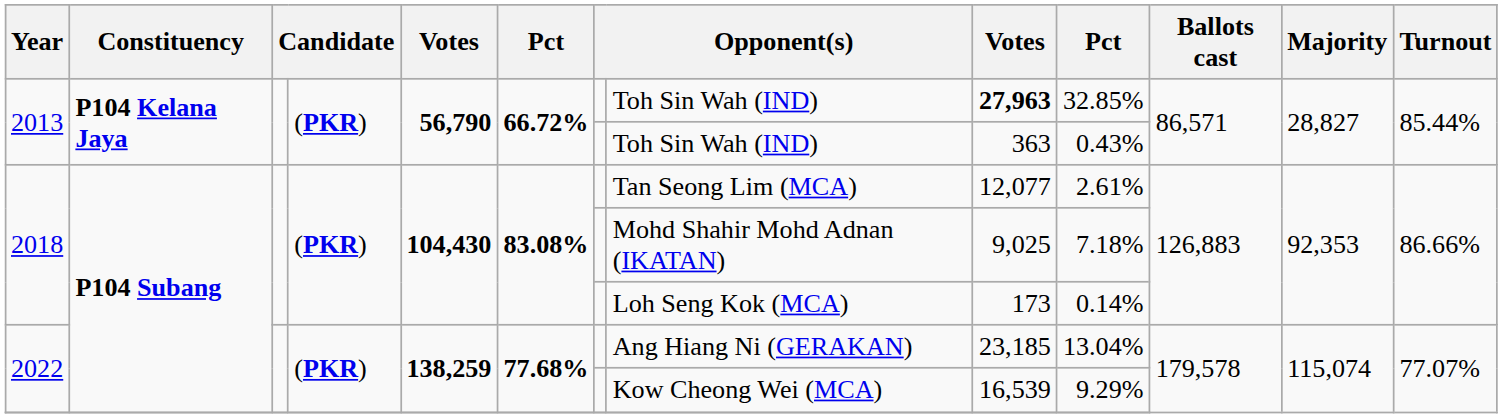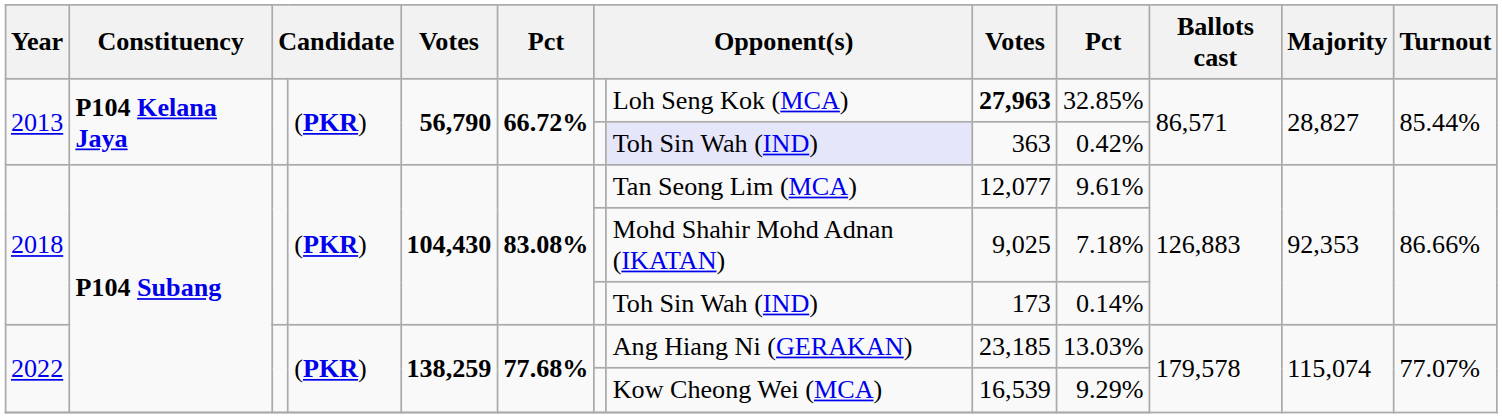(715, 100) Toh Sin Wah (IND) -> (731, 100) Loh Seng Kok (MCA)
(715, 143) no background -> (715, 143) lavender background
(1110, 143) 0.43% -> (1110, 143) 0.42%
(1110, 186) 2.61% -> (1110, 186) 9.61%
(731, 303) Loh Seng Kok (MCA) -> (715, 303) Toh Sin Wah (IND)
(1103, 346) 13.04% -> (1103, 346) 13.03%
